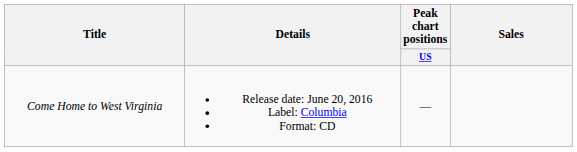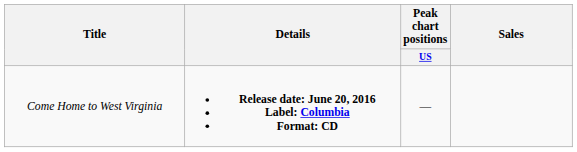(293, 113) normal -> (293, 113) bold
